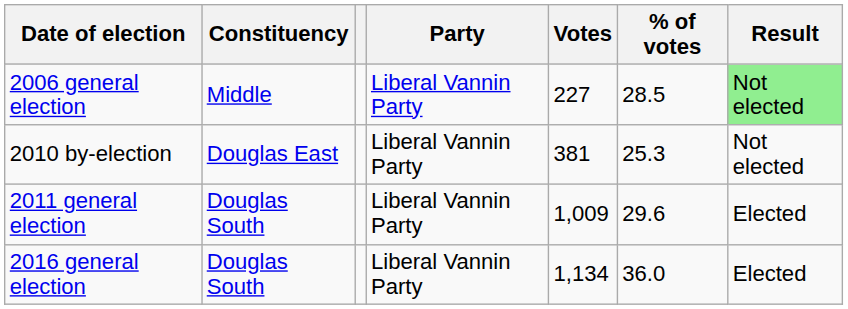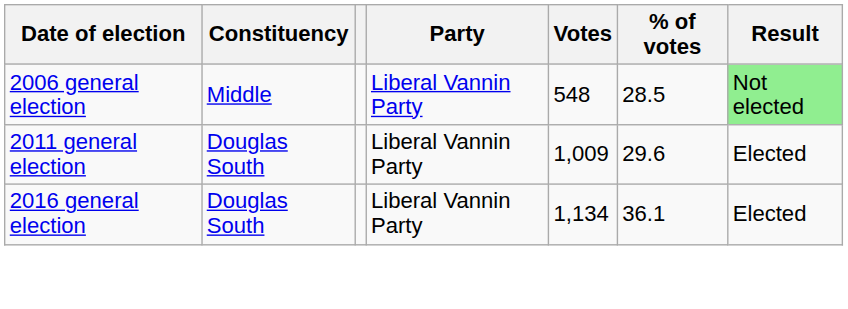(572, 94) 227 -> (572, 94) 548
- row: (91, 154)
(644, 273) 36.0 -> (644, 214) 36.1
